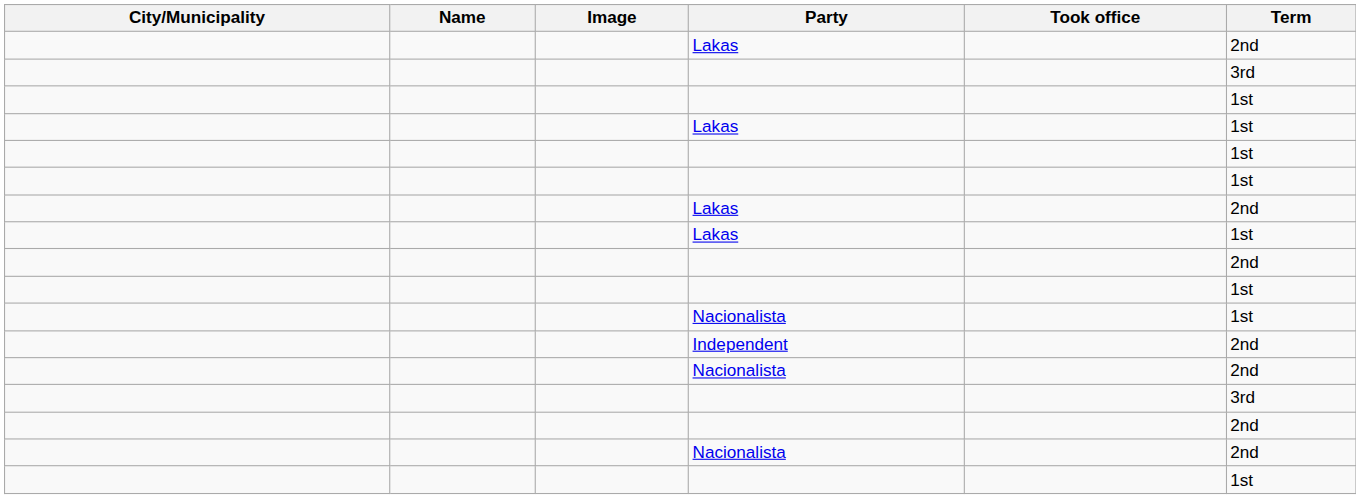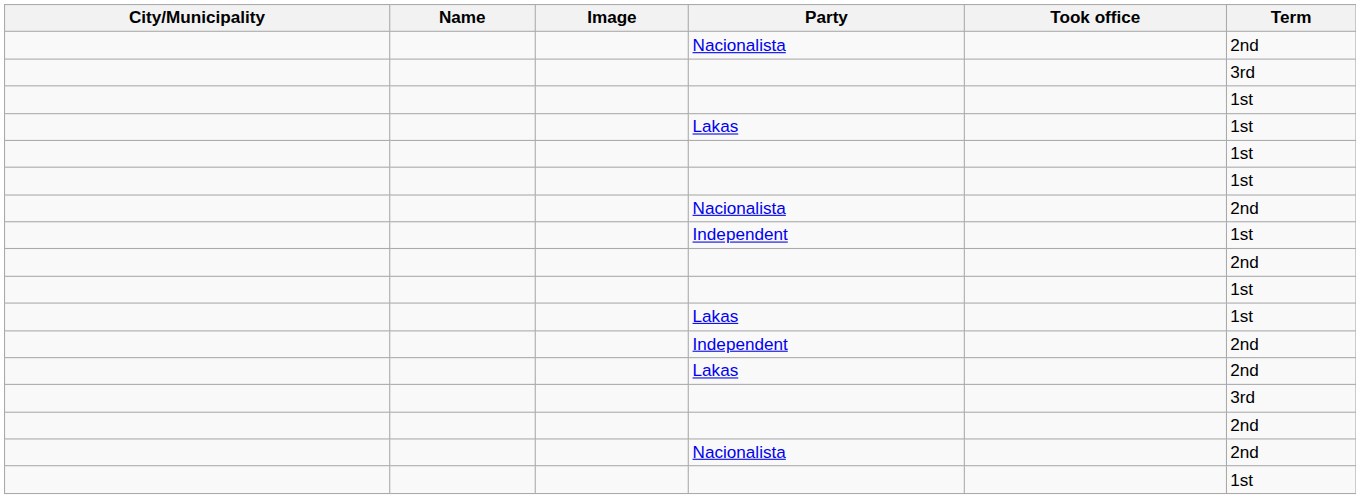(715, 45) Lakas -> (739, 45) Nacionalista
(715, 208) Lakas -> (739, 208) Nacionalista
(715, 235) Lakas -> (740, 235) Independent
(739, 316) Nacionalista -> (715, 316) Lakas
(739, 371) Nacionalista -> (715, 371) Lakas
